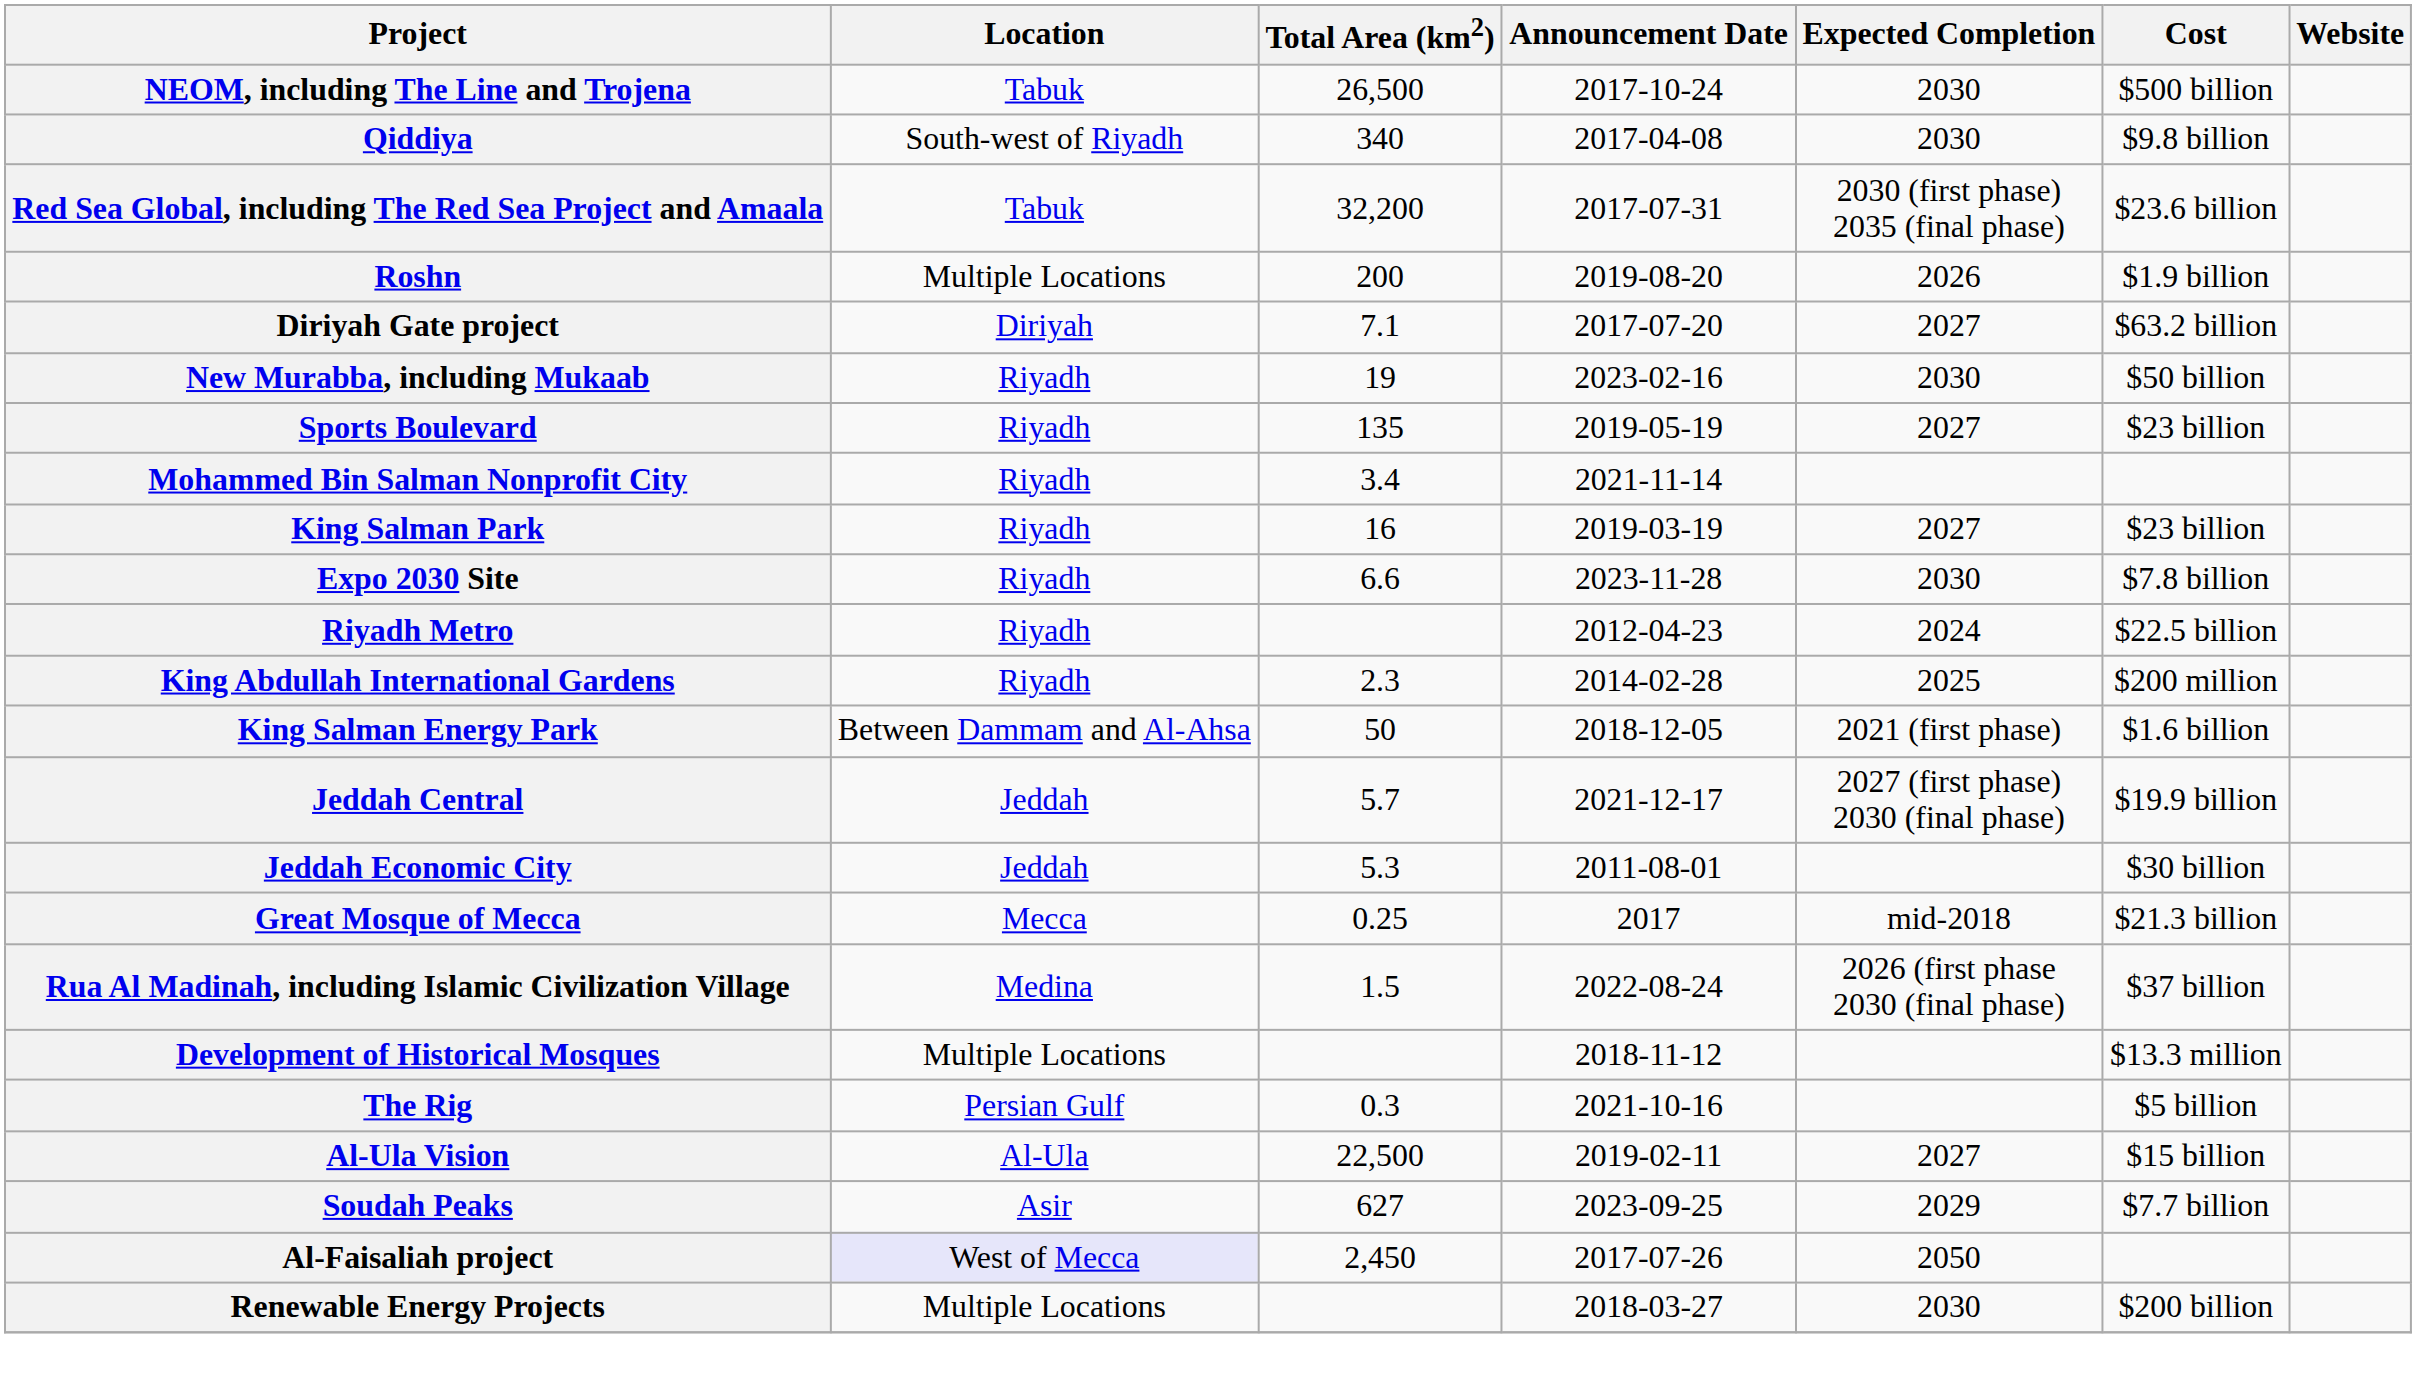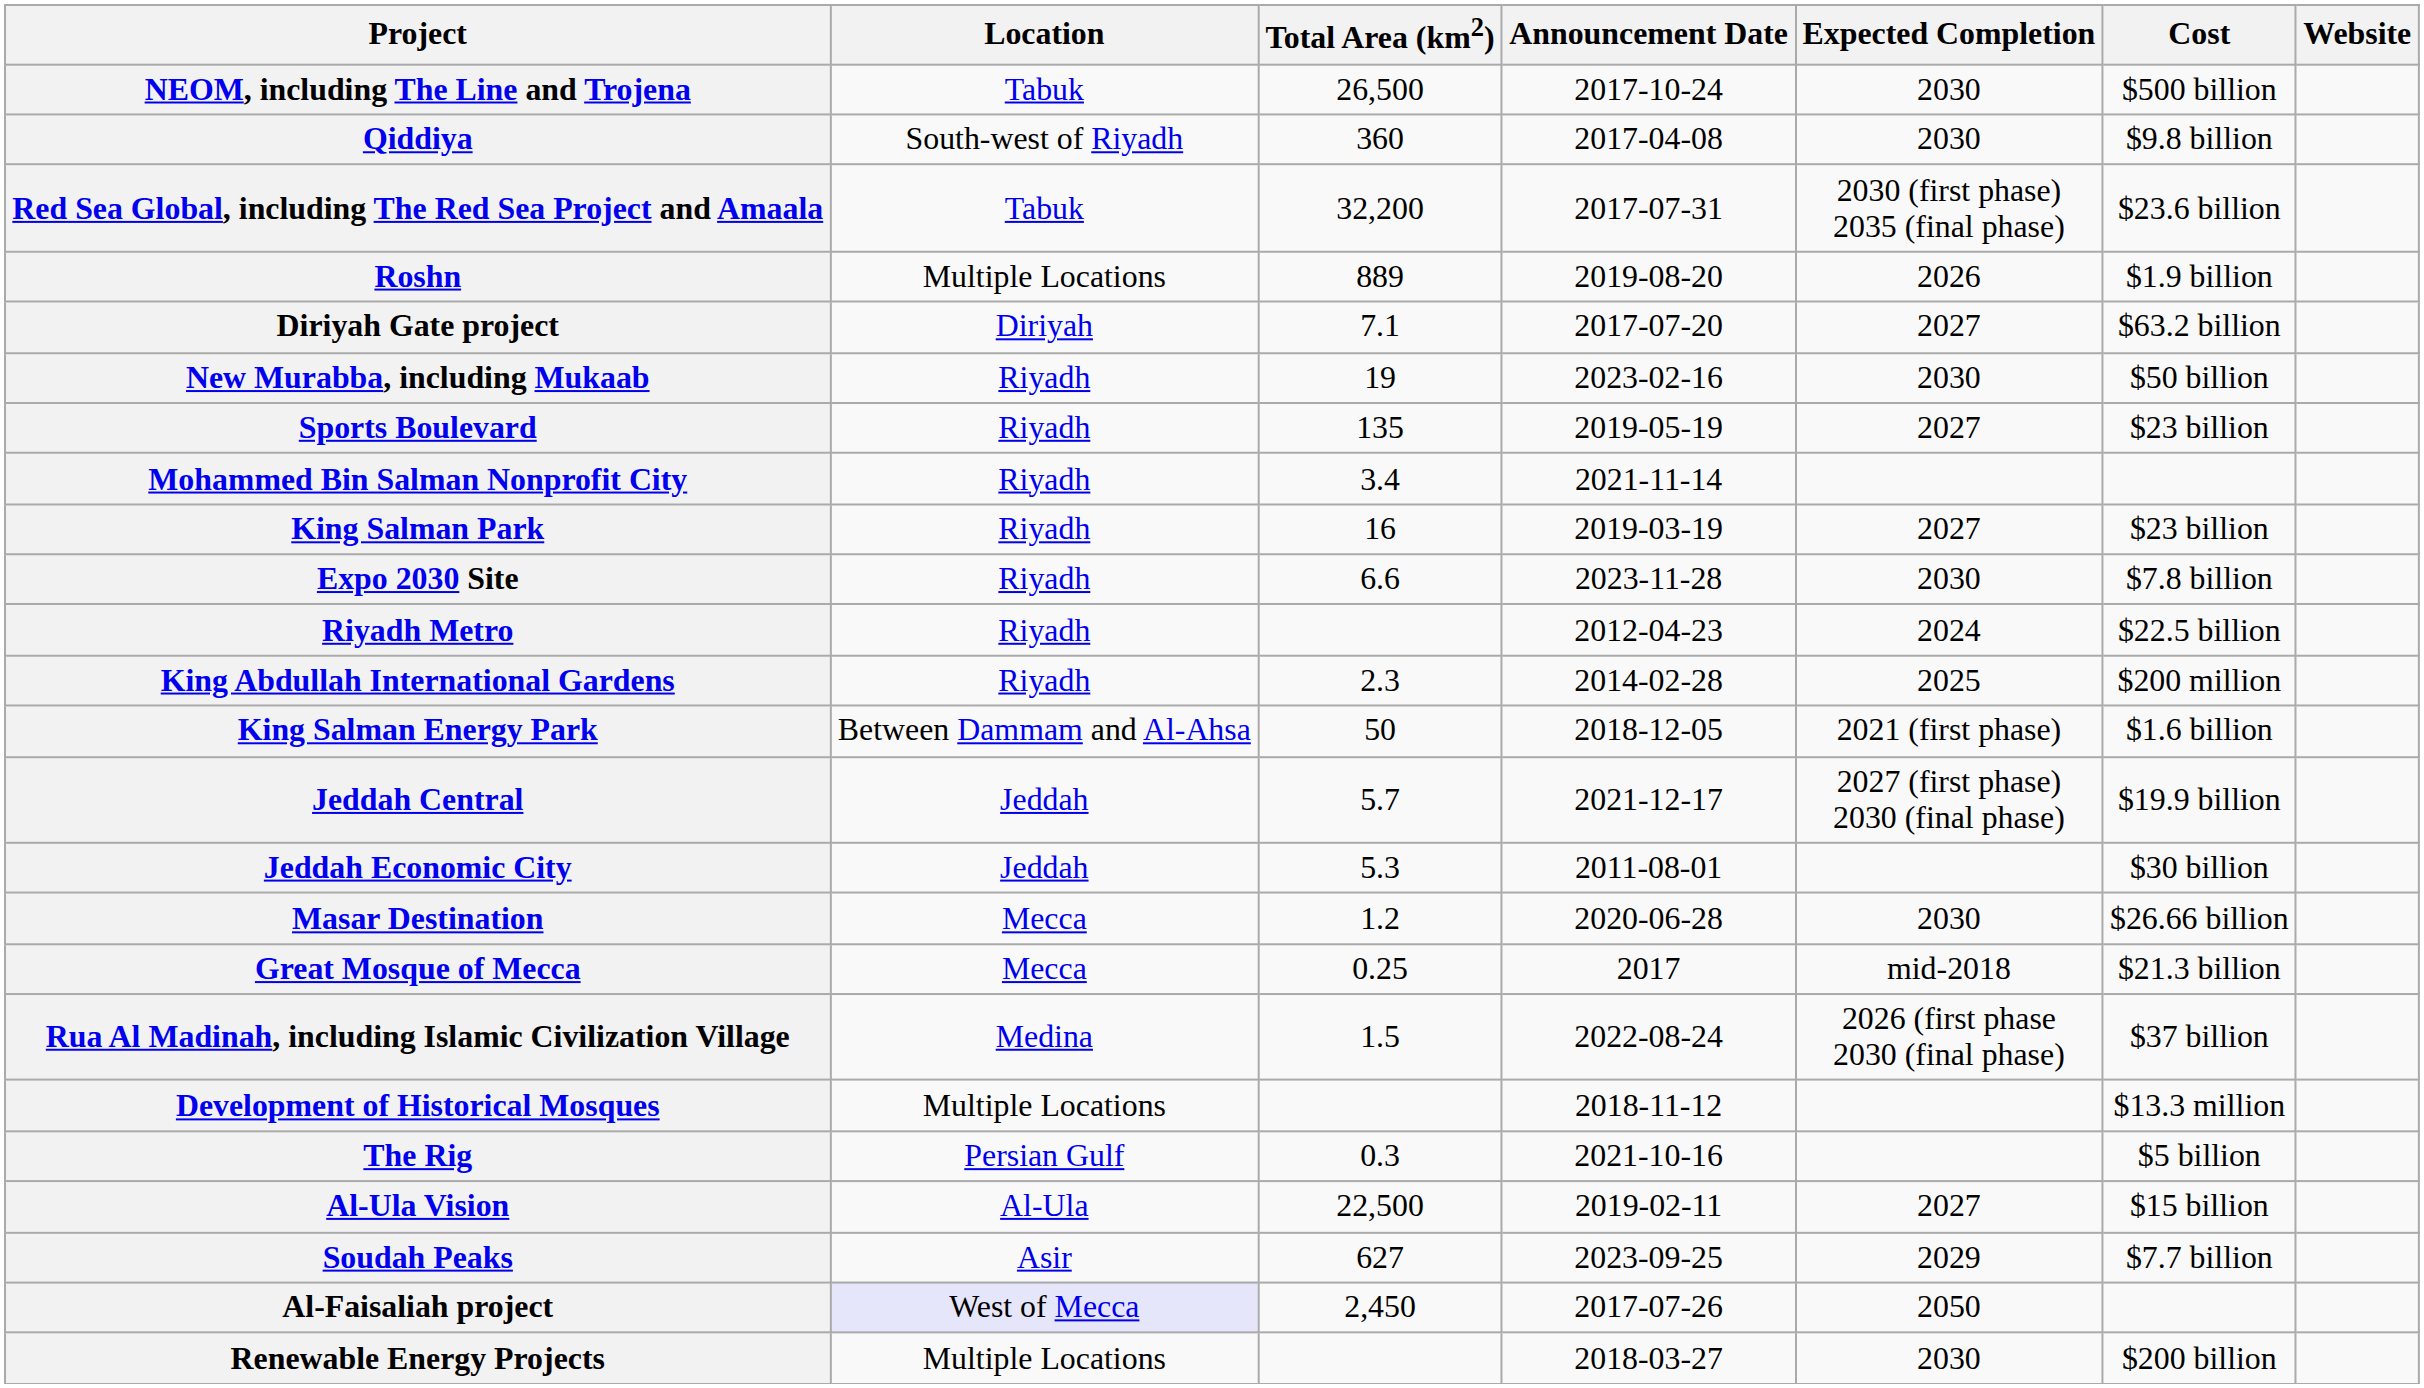(1380, 139) 340 -> (1380, 139) 360
(1380, 276) 200 -> (1380, 276) 889
+ row: (418, 917)
